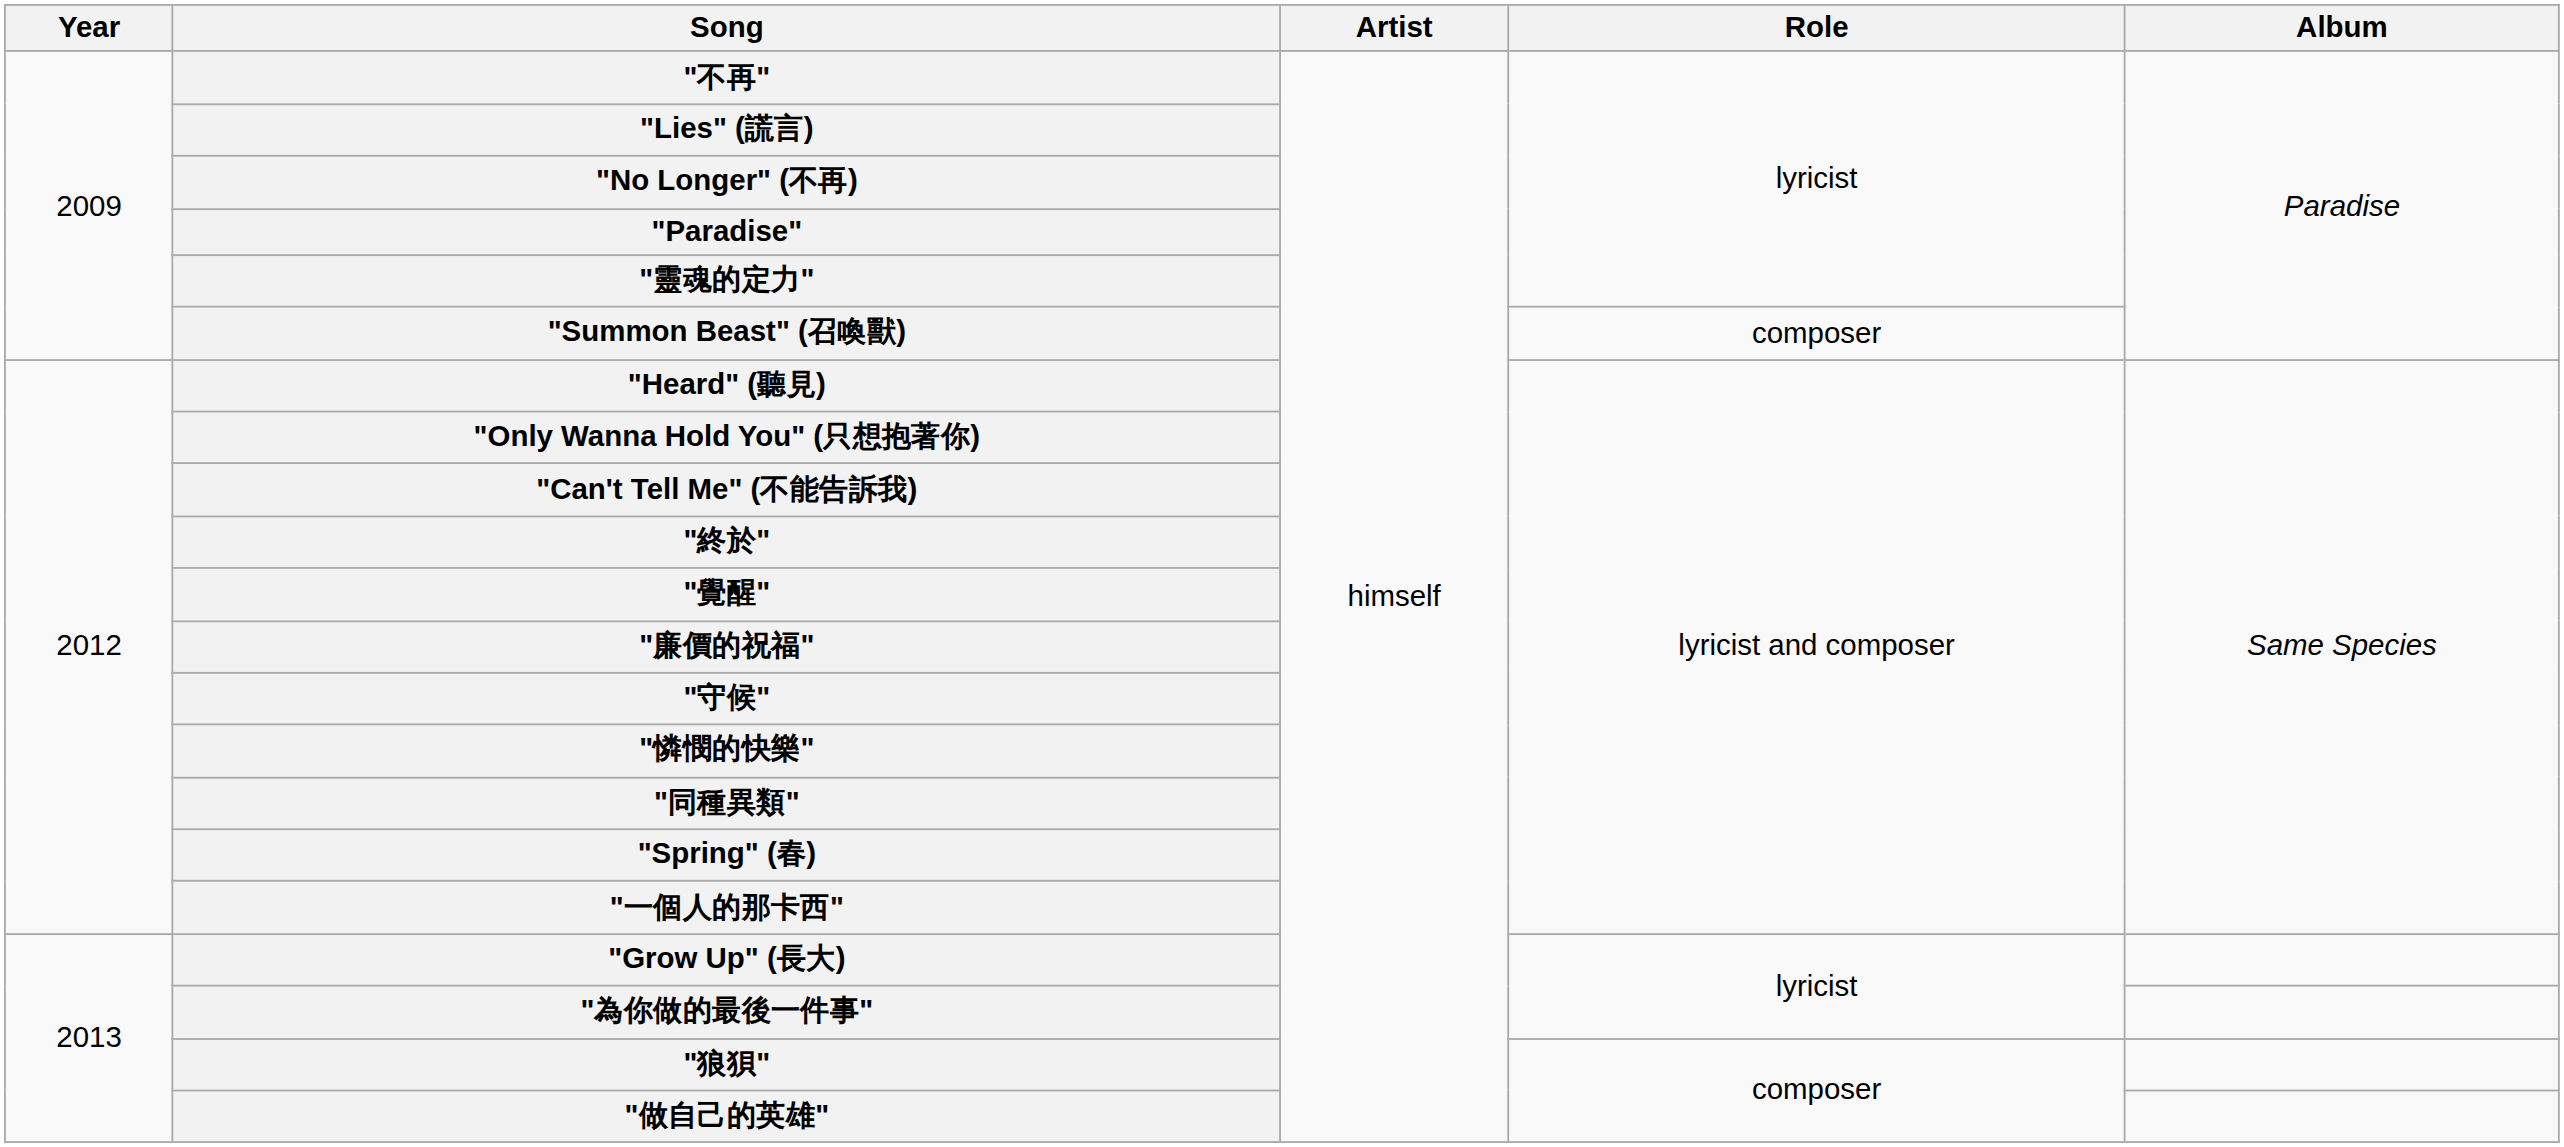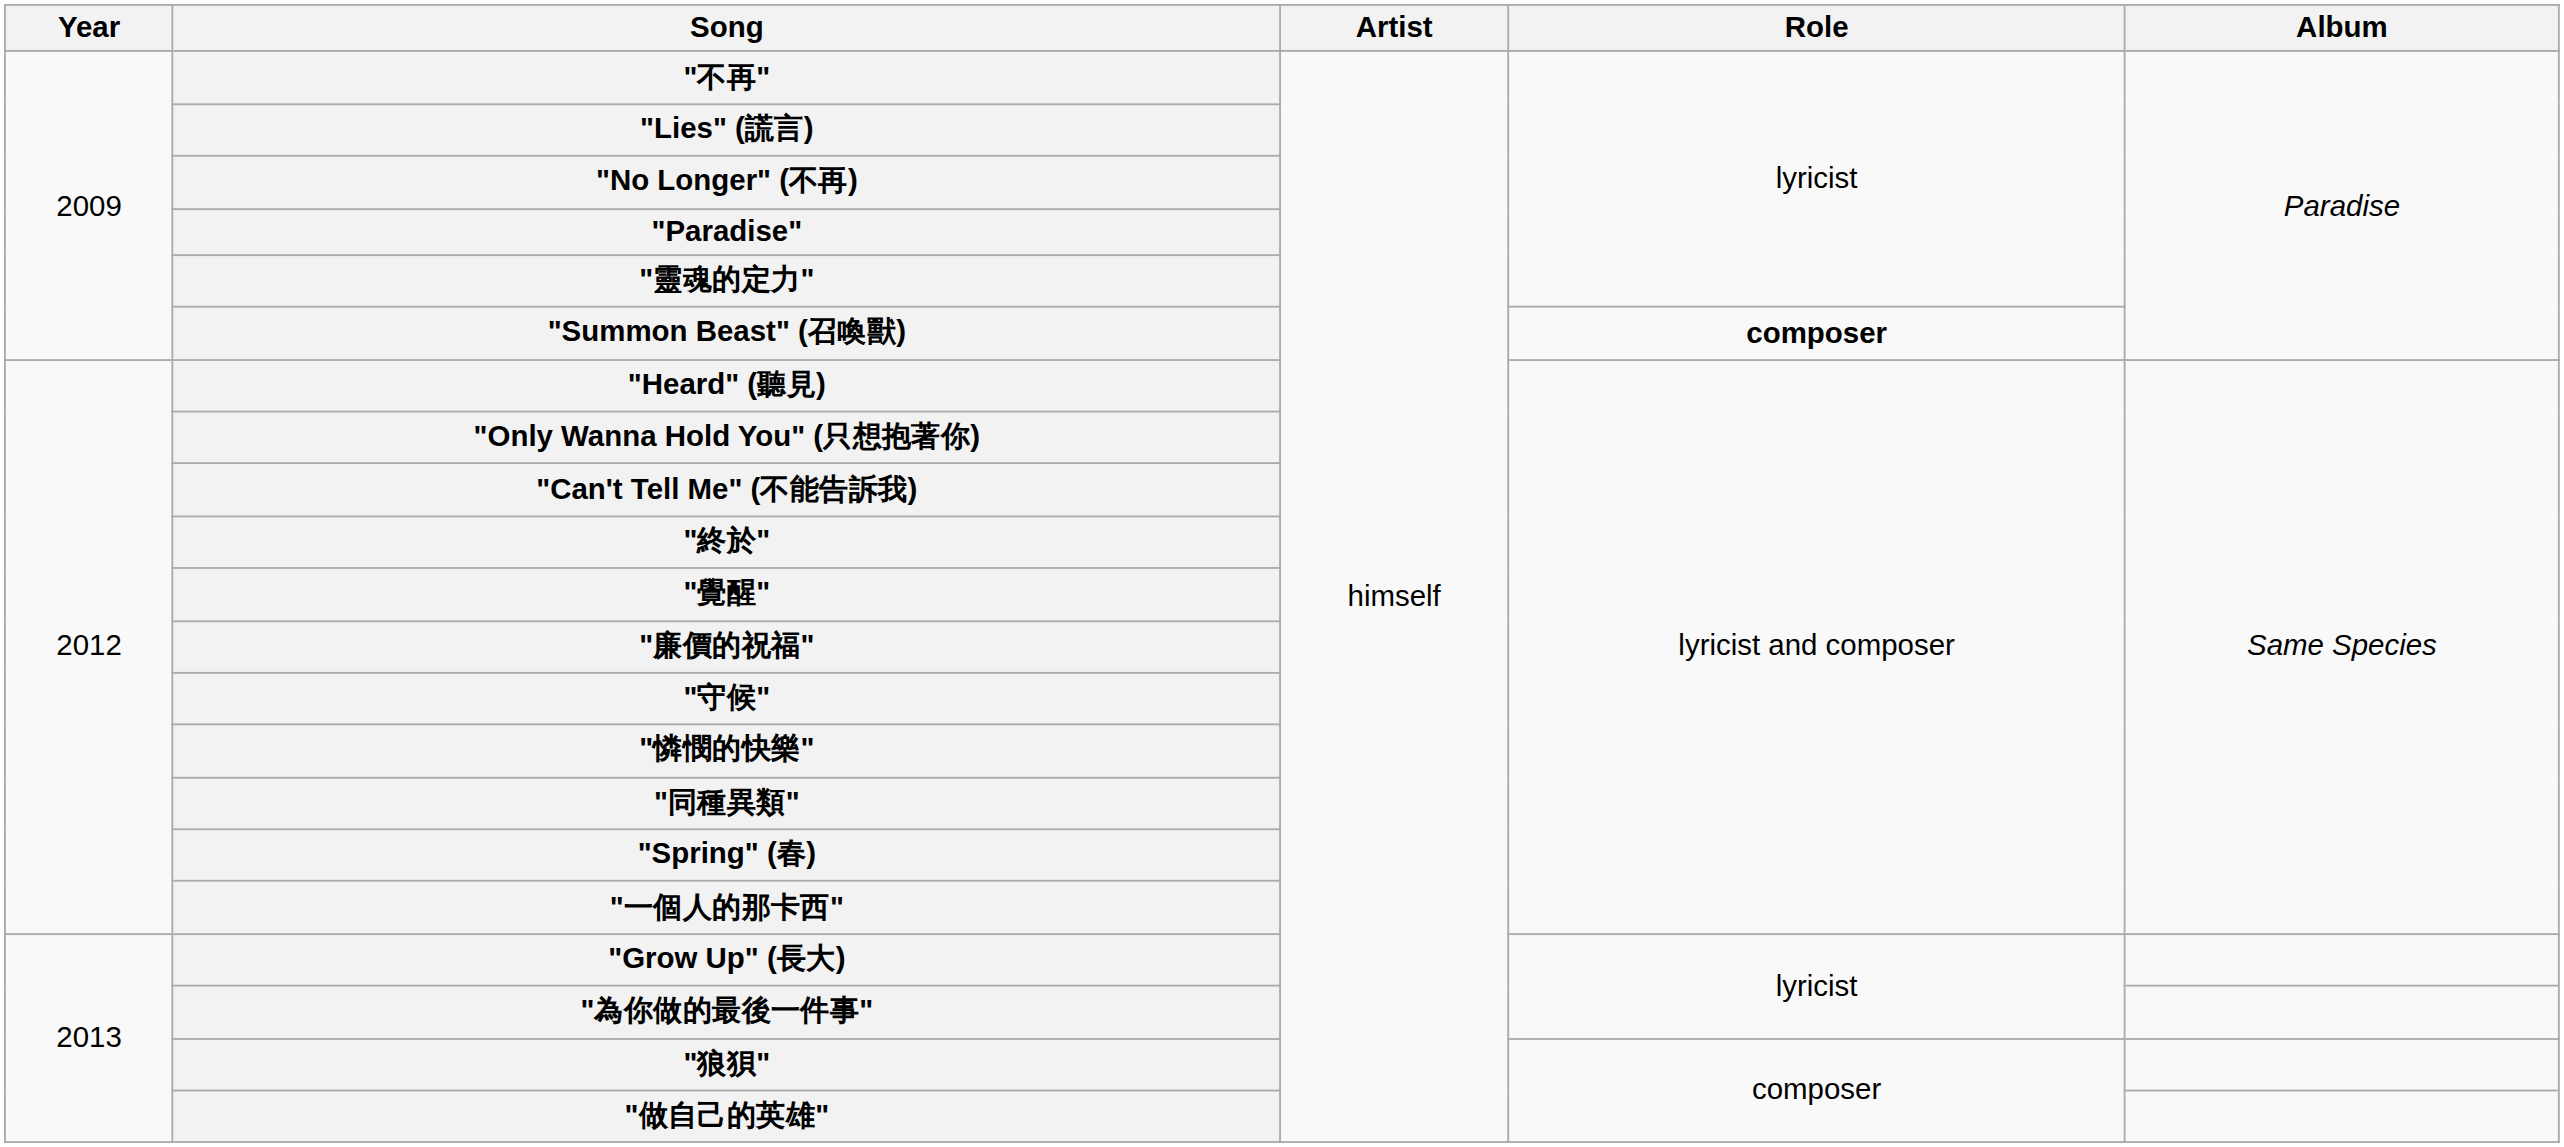(1817, 332) normal -> (1817, 332) bold
